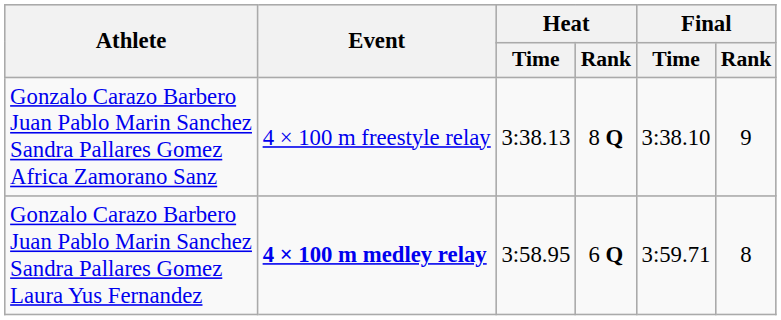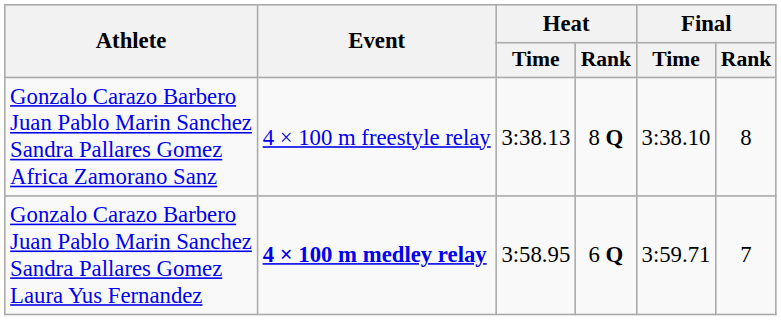(746, 136) 9 -> (746, 136) 8
(746, 255) 8 -> (746, 255) 7
